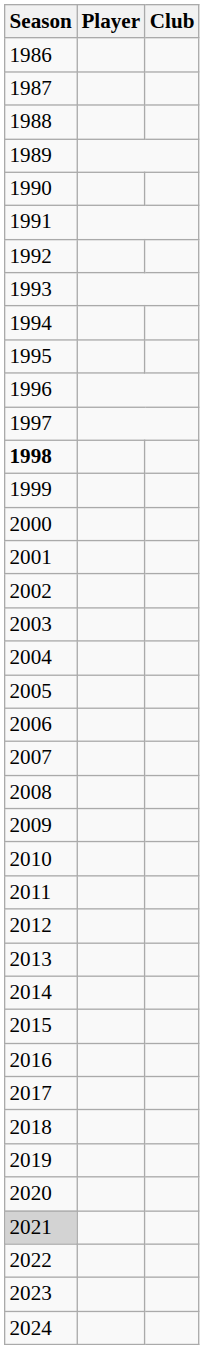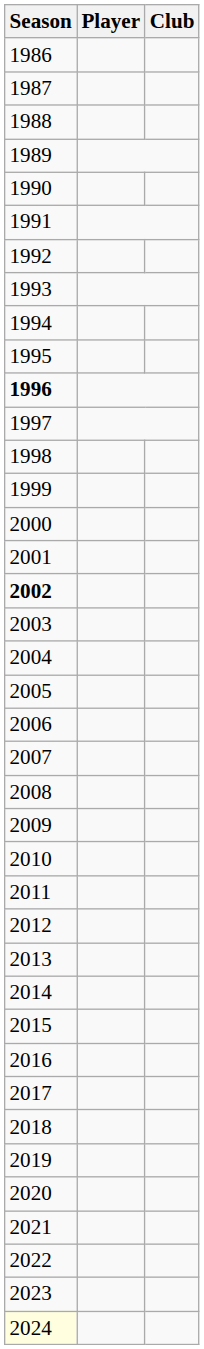(31, 389) normal -> (31, 389) bold
(31, 456) bold -> (31, 456) normal
(31, 590) normal -> (31, 590) bold
(31, 1227) lightgrey background -> (31, 1227) no background
(31, 1327) no background -> (31, 1327) lightyellow background
